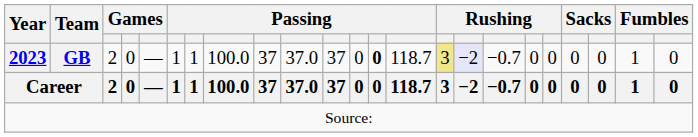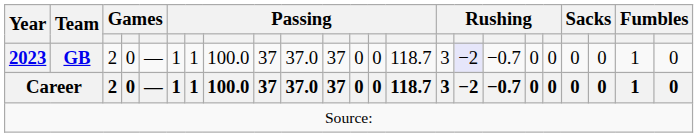(377, 57) bold -> (377, 57) normal
(445, 57) khaki background -> (445, 57) no background
